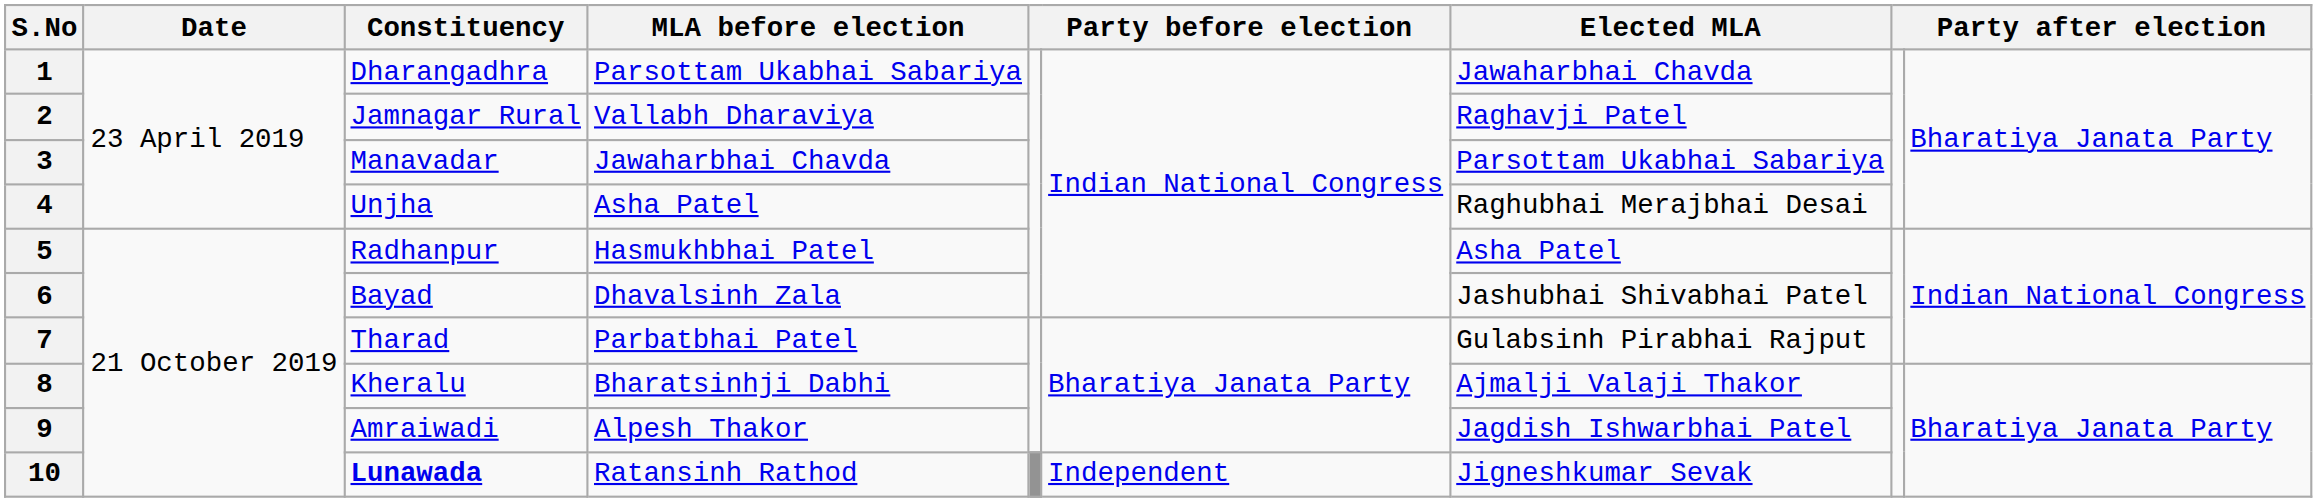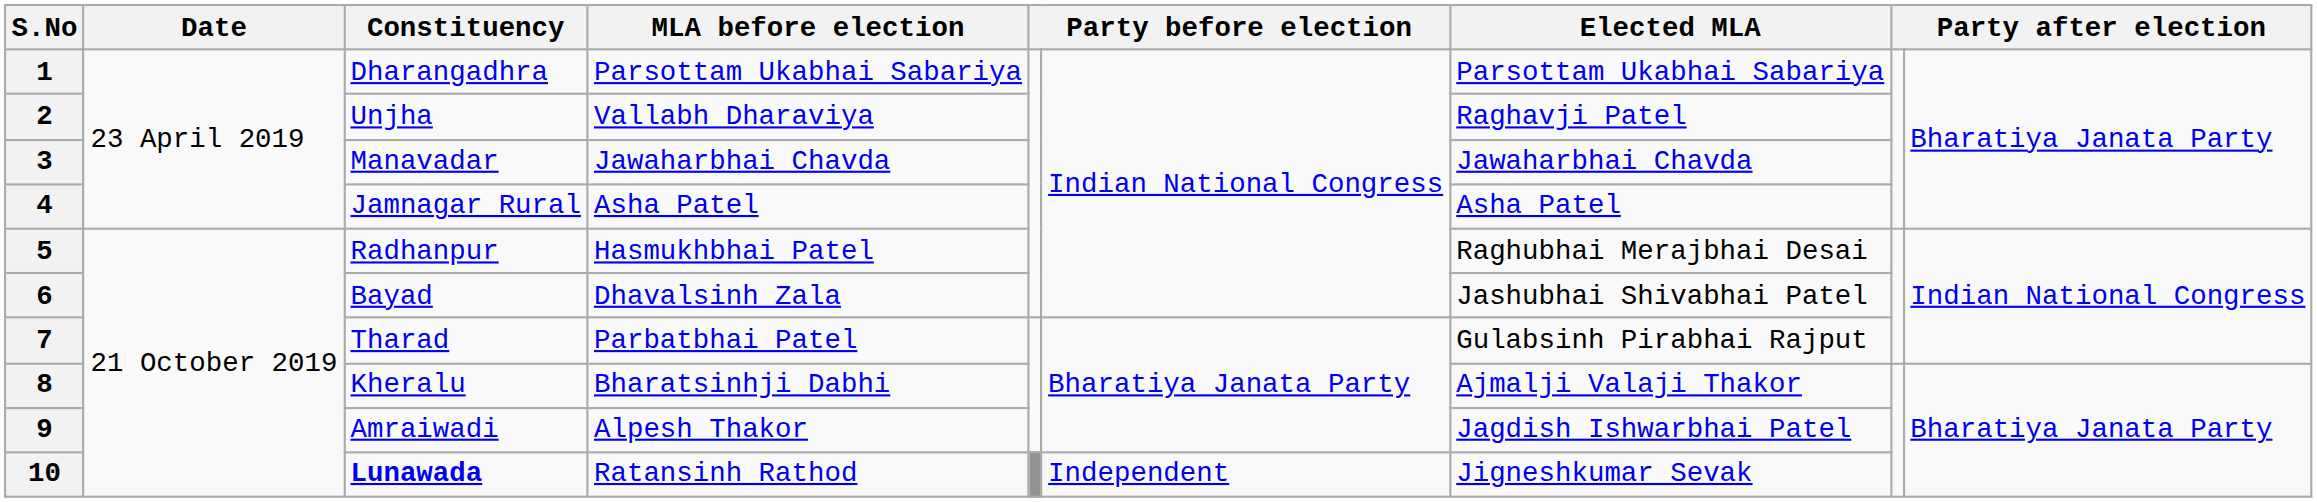(1604, 72) Jawaharbhai Chavda -> (1670, 72) Parsottam Ukabhai Sabariya
(466, 117) Jamnagar Rural -> (392, 117) Unjha
(1670, 162) Parsottam Ukabhai Sabariya -> (1604, 162) Jawaharbhai Chavda
(392, 206) Unjha -> (466, 206) Jamnagar Rural
(1662, 206) Raghubhai Merajbhai Desai -> (1539, 206) Asha Patel
(1539, 251) Asha Patel -> (1662, 251) Raghubhai Merajbhai Desai
